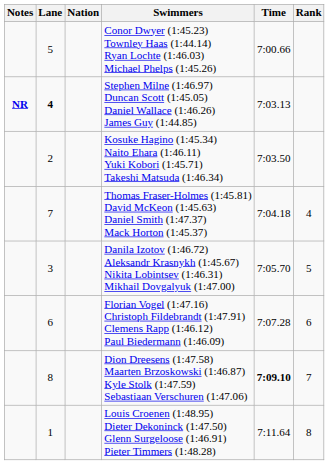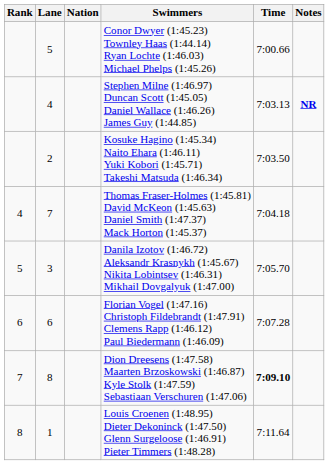columns swapped: (309, 13) <-> (20, 13)
(50, 104) bold -> (50, 104) normal
